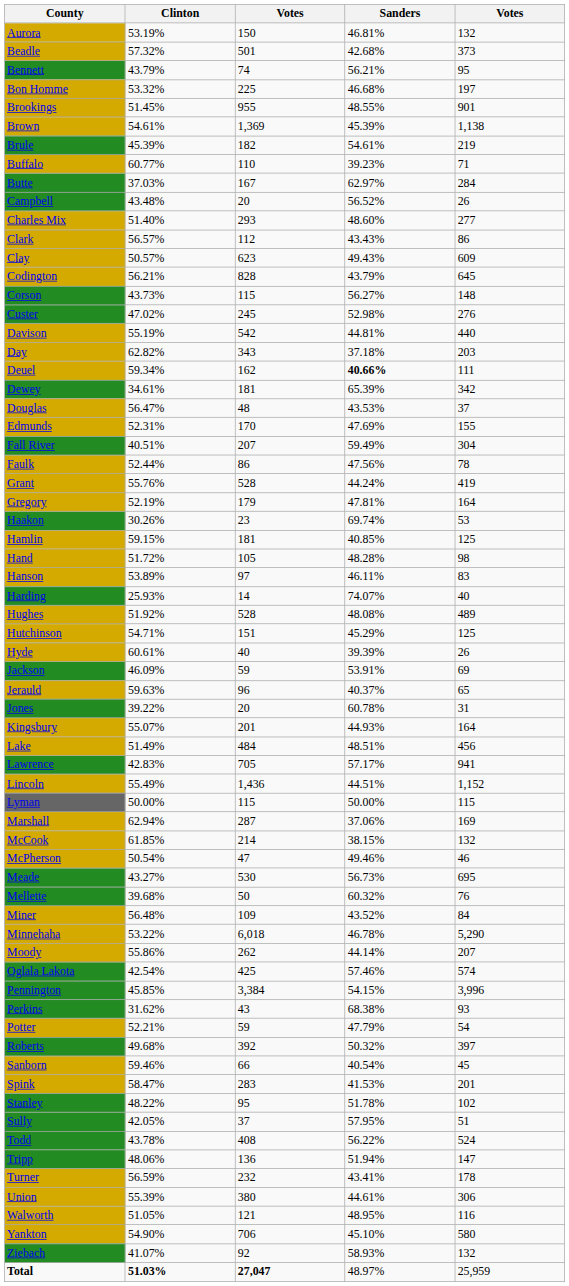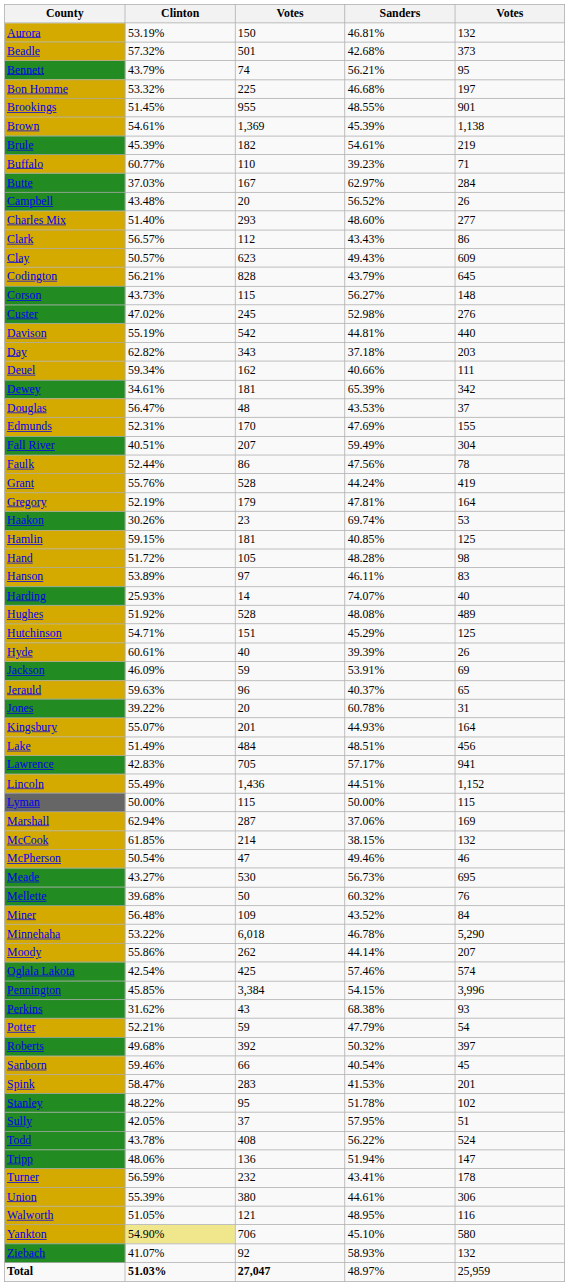(367, 370) bold -> (366, 370) normal
(146, 1234) no background -> (146, 1234) khaki background
